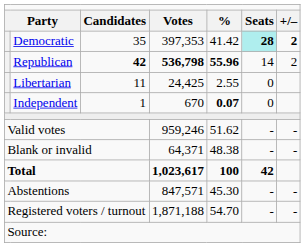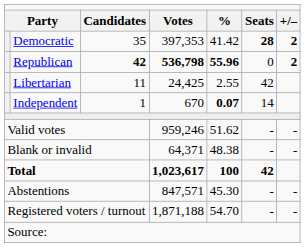(267, 41) paleturquoise background -> (267, 41) no background
(267, 61) 14 -> (271, 61) 0
(294, 61) normal -> (294, 61) bold
(271, 82) 0 -> (267, 82) 42
(271, 102) 0 -> (267, 102) 14
